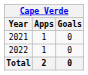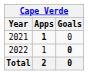(44, 37) normal -> (44, 37) bold
(70, 50) normal -> (70, 50) bold
